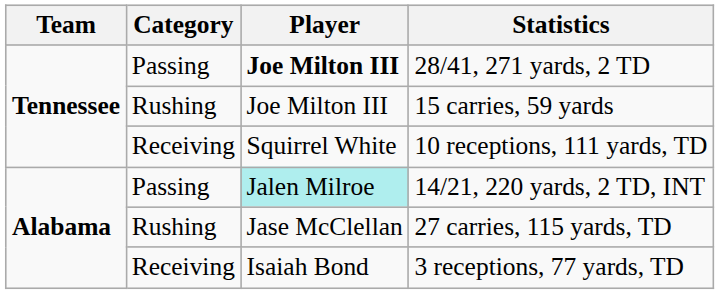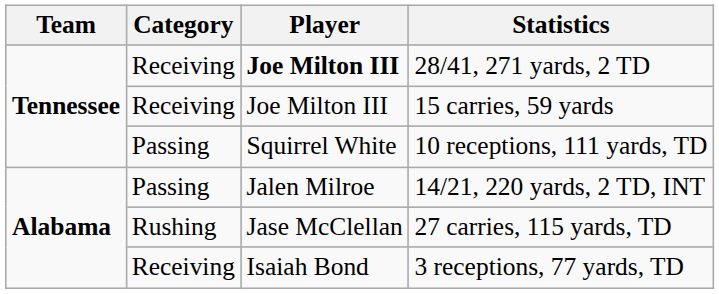(171, 65) Passing -> (183, 65) Receiving
(174, 105) Rushing -> (183, 105) Receiving
(183, 146) Receiving -> (171, 146) Passing
(311, 186) paleturquoise background -> (311, 186) no background
